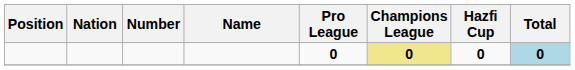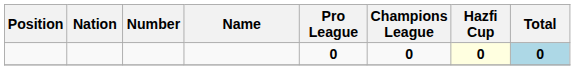(409, 54) khaki background -> (409, 54) no background
(481, 54) no background -> (481, 54) lightyellow background
